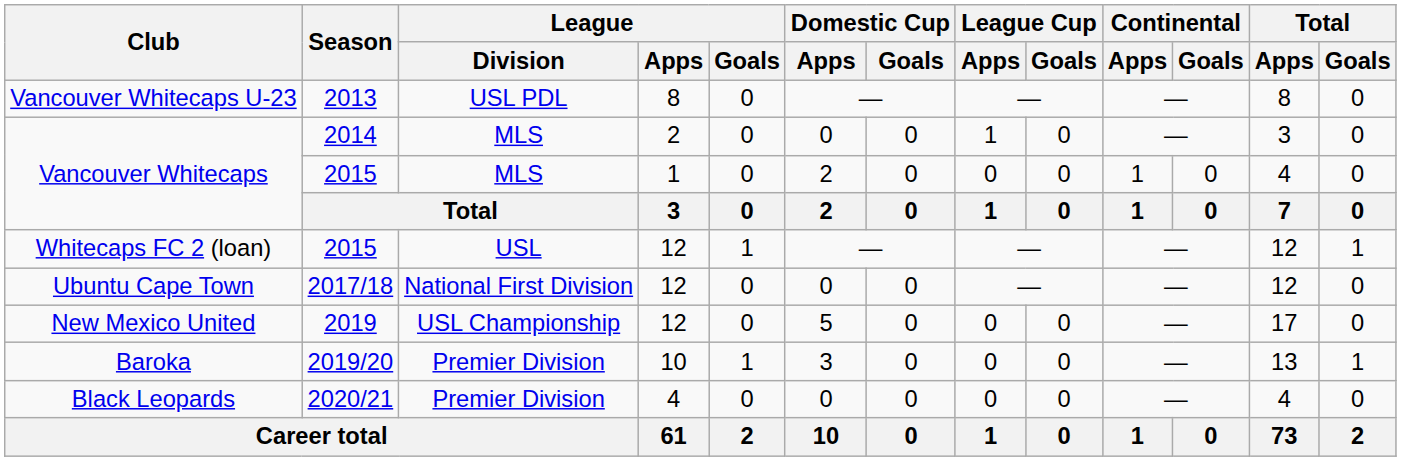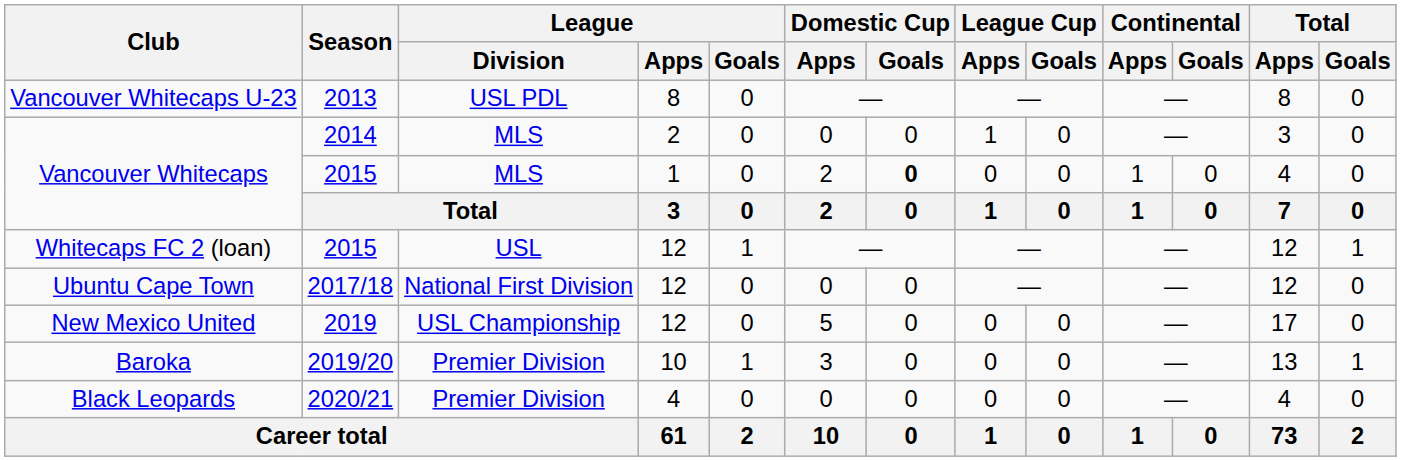(911, 173) normal -> (911, 173) bold
